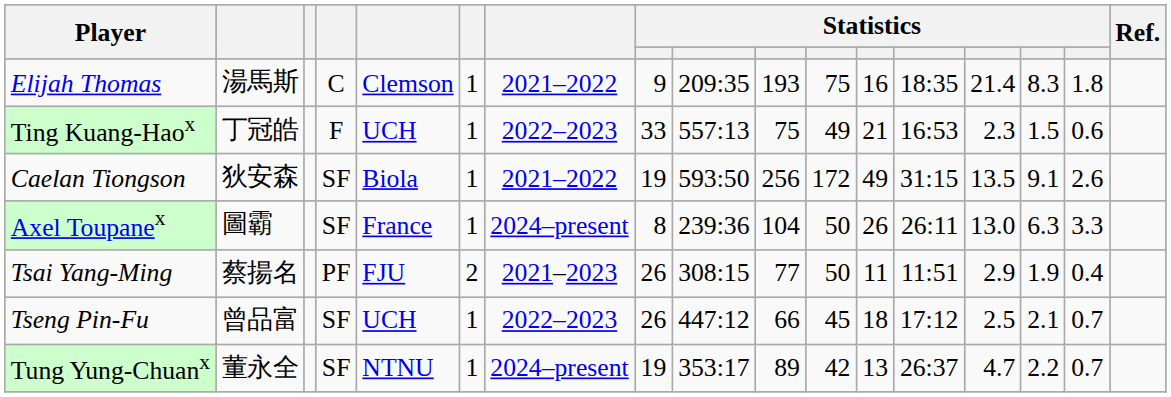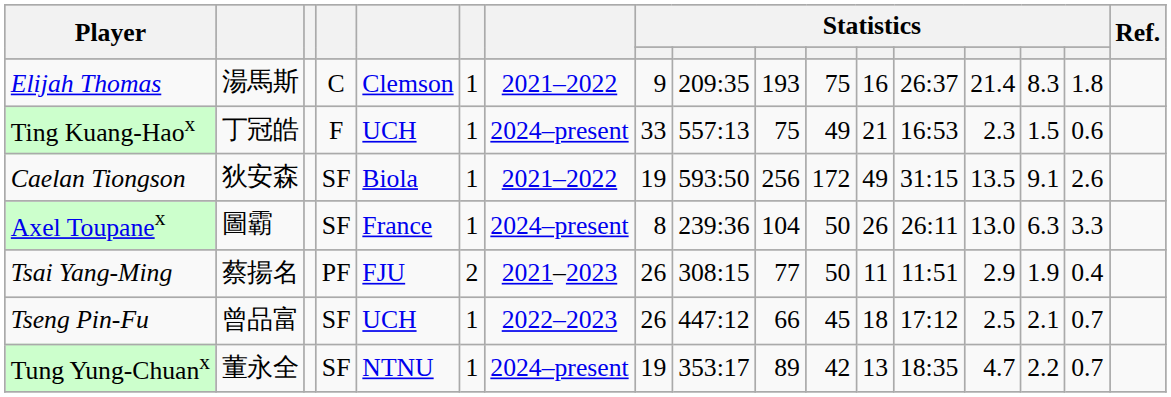(929, 82) 18:35 -> (929, 82) 26:37
(559, 130) 2022–2023 -> (559, 130) 2024–present
(929, 367) 26:37 -> (929, 367) 18:35
